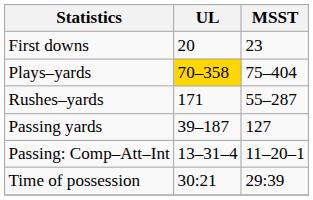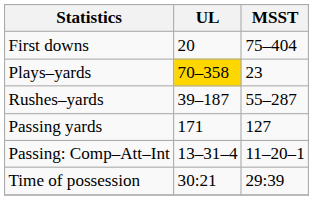(254, 45) 23 -> (271, 45) 75–404
(271, 72) 75–404 -> (254, 72) 23
(190, 99) 171 -> (203, 99) 39–187
(203, 126) 39–187 -> (190, 126) 171
